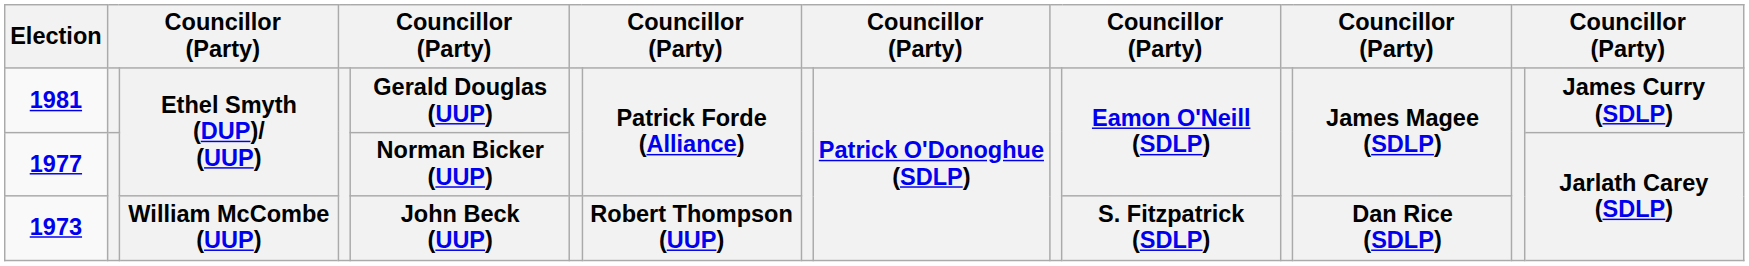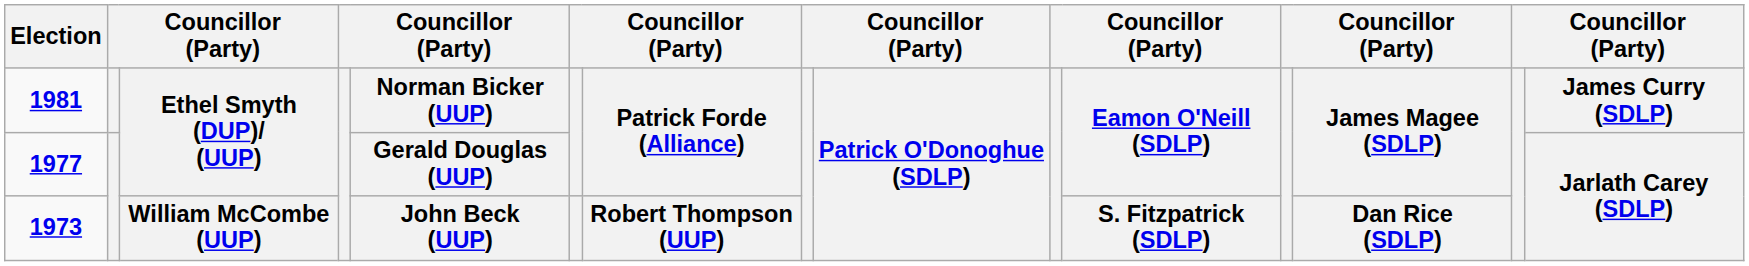(460, 100) Gerald Douglas (UUP) -> (460, 100) Norman Bicker (UUP)
(460, 163) Norman Bicker (UUP) -> (460, 163) Gerald Douglas (UUP)
